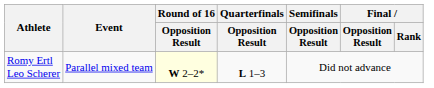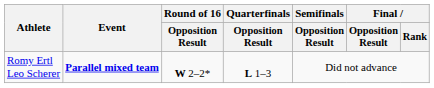(109, 67) normal -> (112, 67) bold
(186, 74) lightyellow background -> (192, 74) no background
